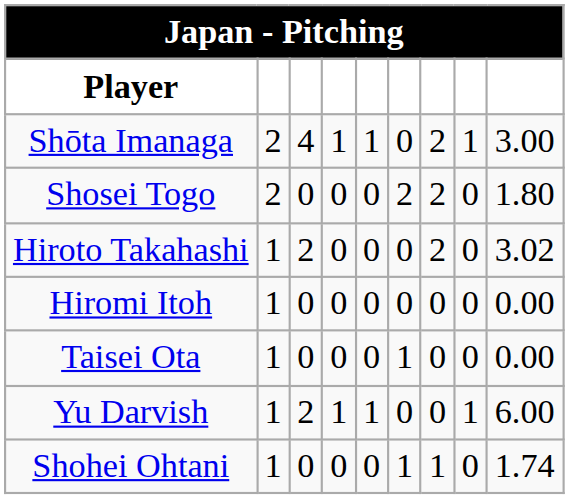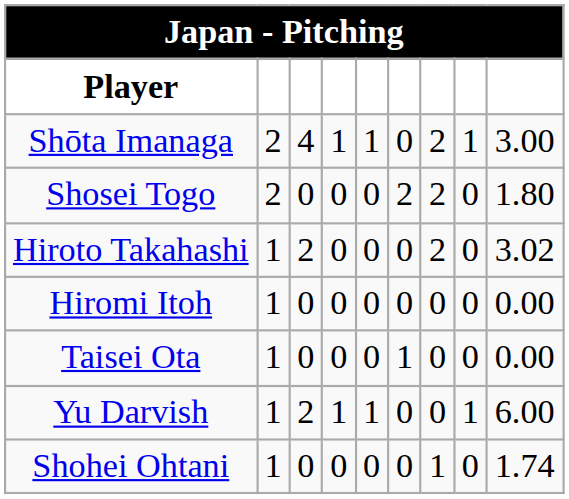(405, 466) 1 -> (405, 466) 0
